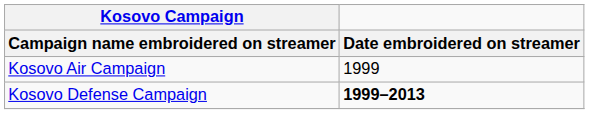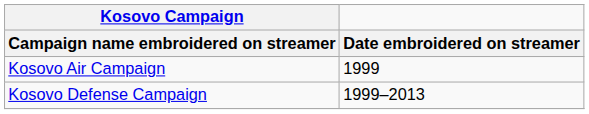(384, 95) bold -> (384, 95) normal
